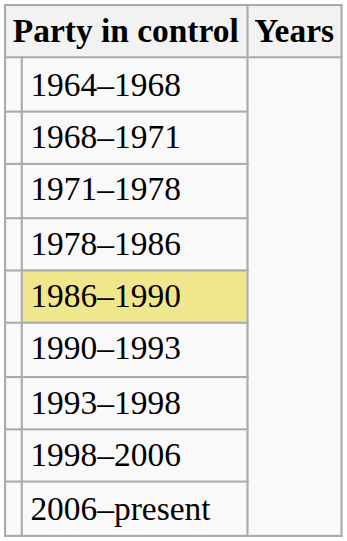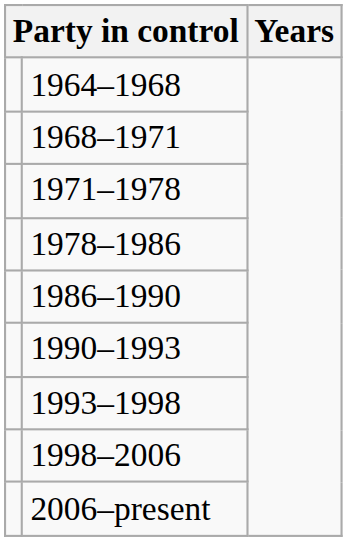(106, 296) khaki background -> (106, 296) no background
